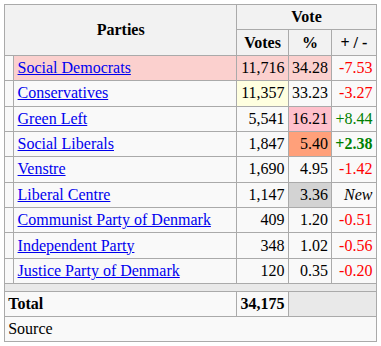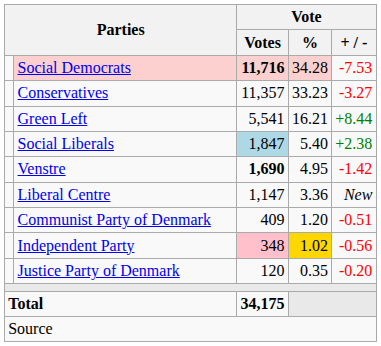(263, 67) normal -> (263, 67) bold
(263, 93) lightyellow background -> (263, 93) no background
(310, 118) pink background -> (310, 118) no background
(267, 144) no background -> (267, 144) lightblue background
(314, 144) lightsalmon background -> (314, 144) no background
(354, 144) bold -> (354, 144) normal
(267, 169) normal -> (267, 169) bold
(314, 194) lightgrey background -> (314, 194) no background
(273, 245) no background -> (273, 245) pink background
(314, 245) no background -> (314, 245) gold background
